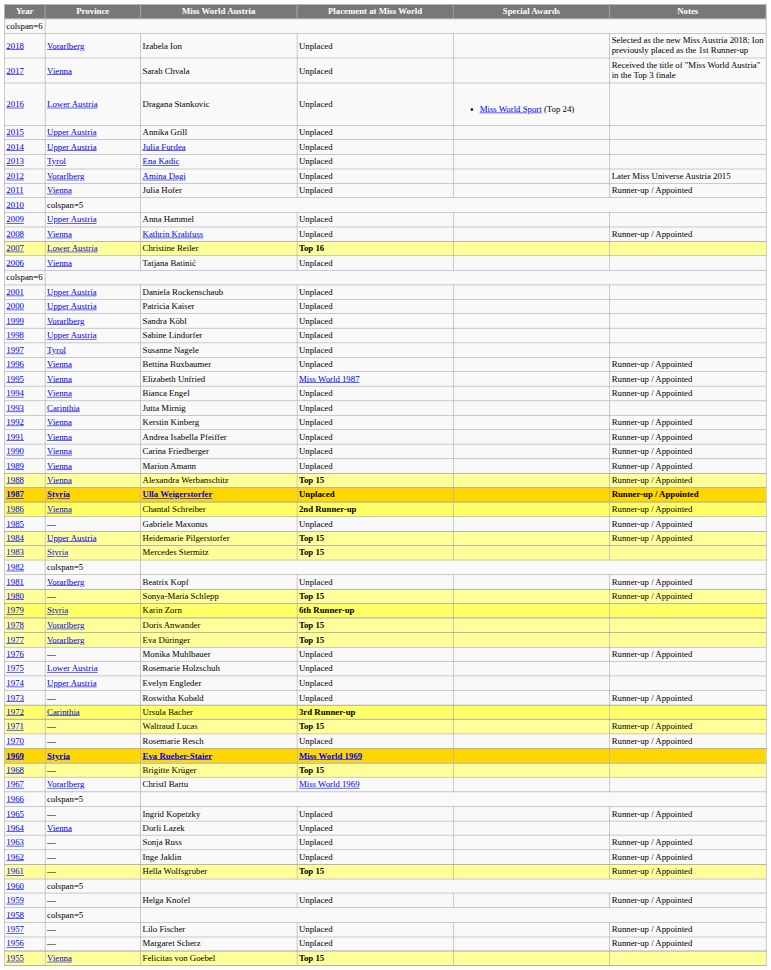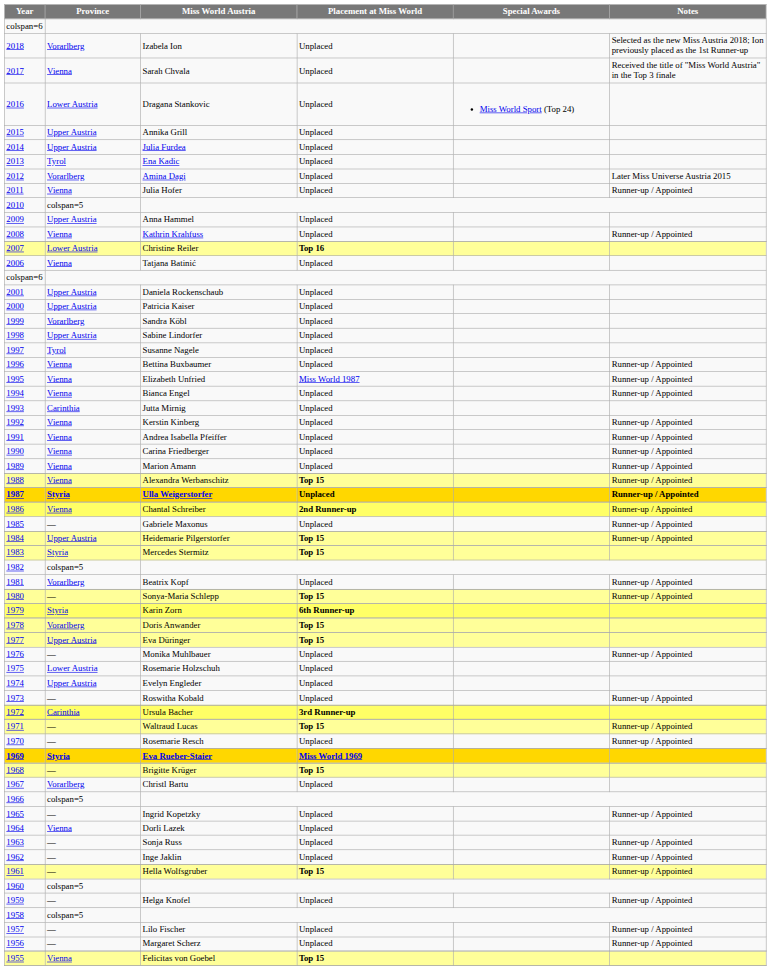(66, 640) Vorarlberg -> (72, 640) Upper Austria
(329, 785) Miss World 1969 -> (316, 785) Unplaced
